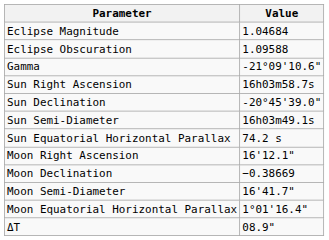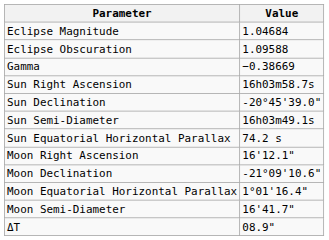(282, 67) -21°09'10.6" -> (269, 67) −0.38669
(269, 173) −0.38669 -> (282, 173) -21°09'10.6"
rows swapped: (66, 191) <-> (122, 209)
